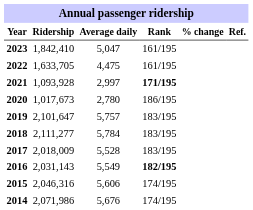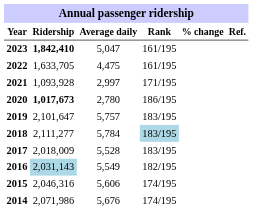(53, 49) normal -> (53, 49) bold
(159, 82) bold -> (159, 82) normal
(53, 99) normal -> (53, 99) bold
(159, 133) no background -> (159, 133) lightblue background
(53, 167) no background -> (53, 167) lightblue background
(159, 167) bold -> (159, 167) normal
